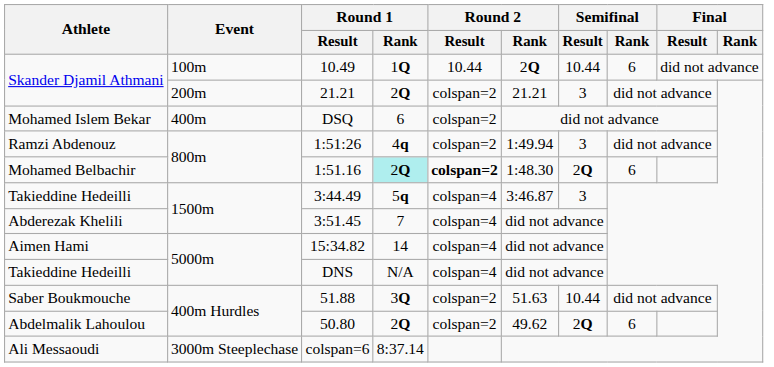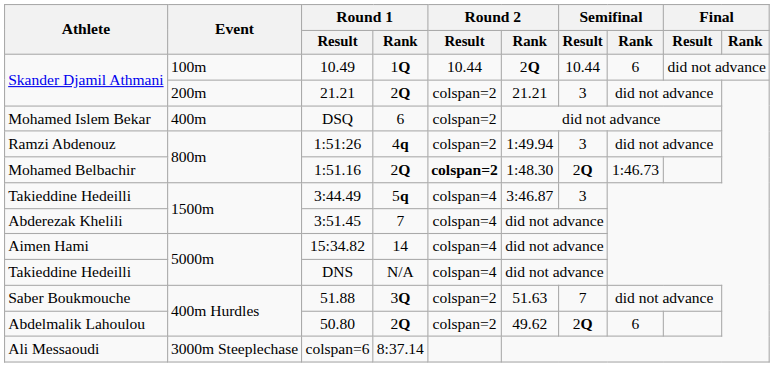(400, 170) paleturquoise background -> (400, 170) no background
(632, 170) 6 -> (636, 170) 1:46.73
(583, 298) 10.44 -> (583, 298) 7
